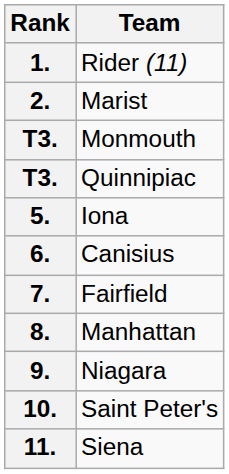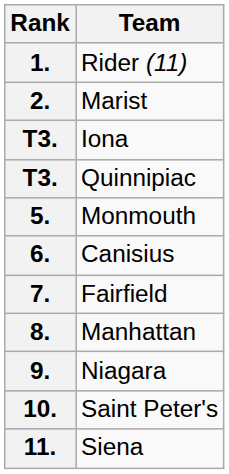(138, 139) Monmouth -> (105, 139) Iona
(105, 216) Iona -> (138, 216) Monmouth
